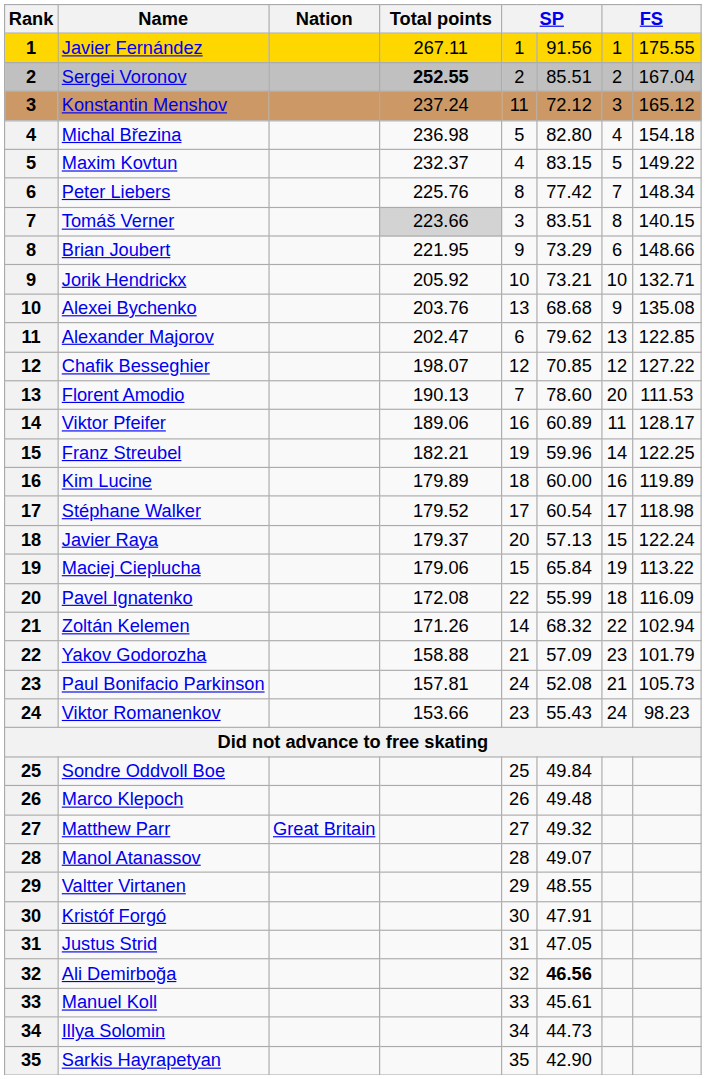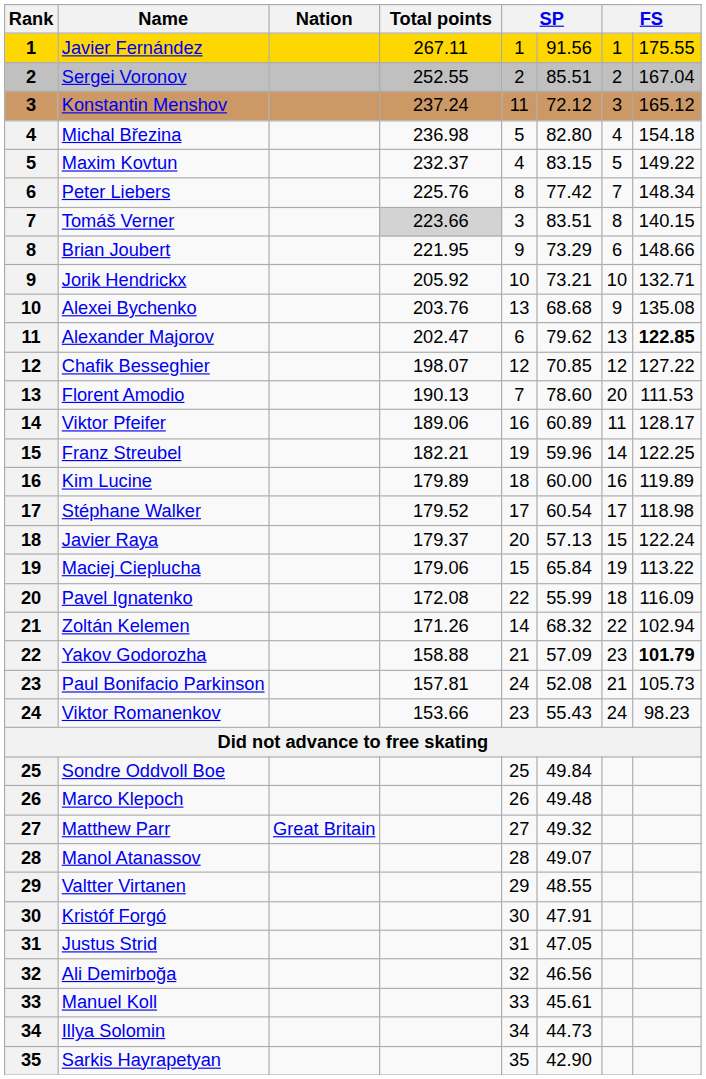(441, 76) bold -> (441, 76) normal
(667, 337) normal -> (667, 337) bold
(667, 655) normal -> (667, 655) bold
(569, 973) bold -> (569, 973) normal
